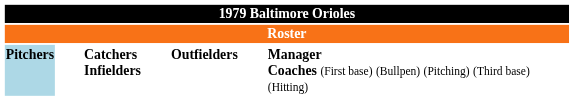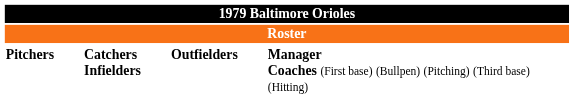(30, 54) lightblue background -> (30, 54) no background
